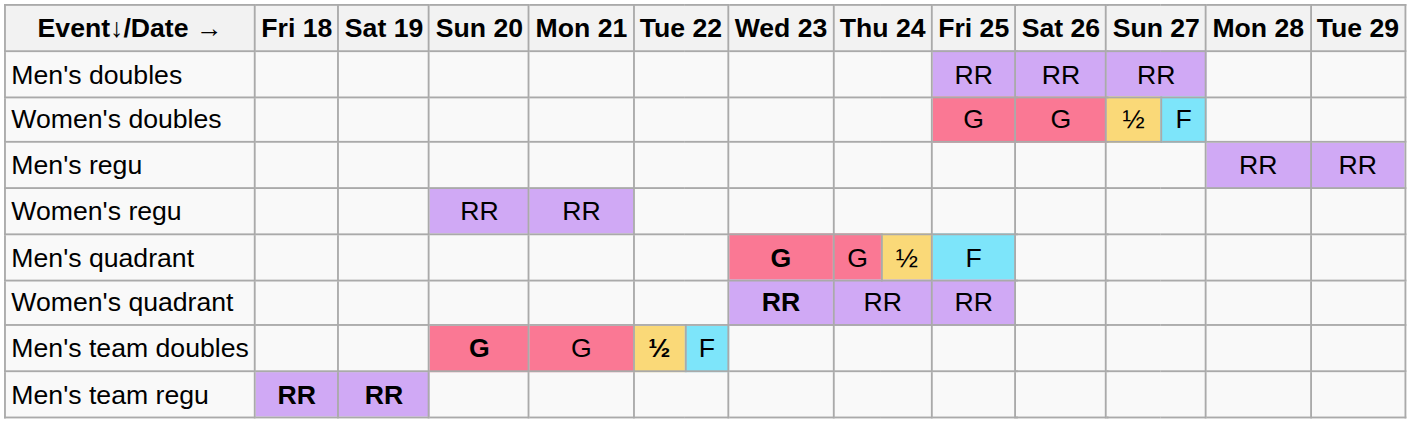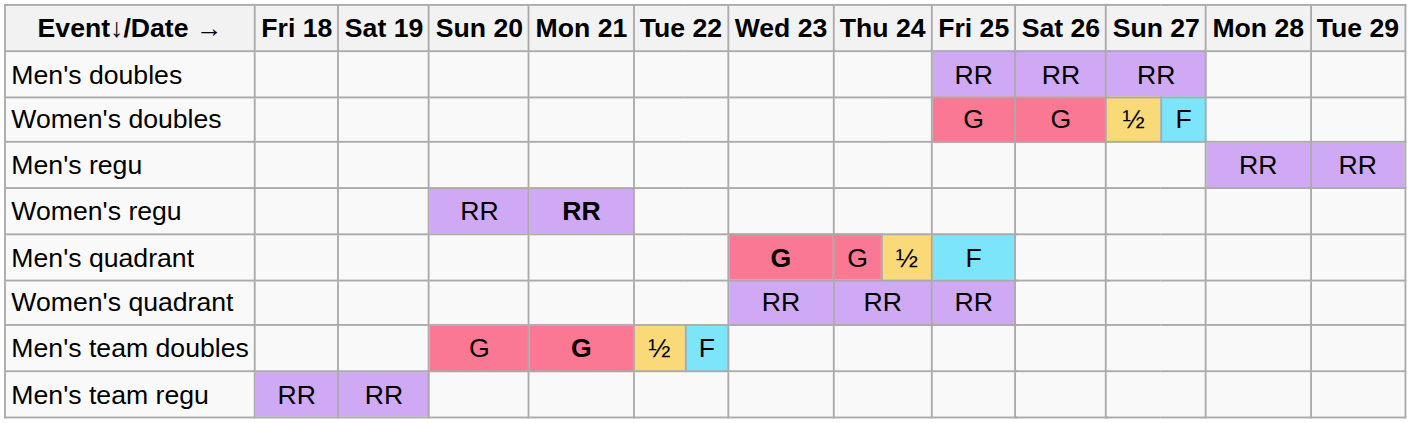(581, 211) normal -> (581, 211) bold
(781, 303) bold -> (781, 303) normal
(479, 348) bold -> (479, 348) normal
(581, 348) normal -> (581, 348) bold
(659, 348) bold -> (659, 348) normal
(297, 394) bold -> (297, 394) normal
(384, 394) bold -> (384, 394) normal
